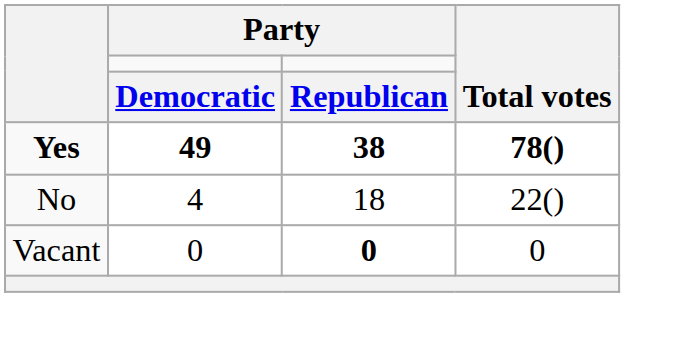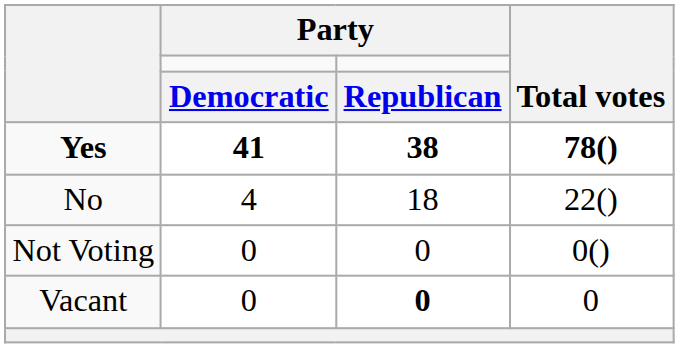(195, 147) 49 -> (249, 147) 41
+ row: (83, 250)
